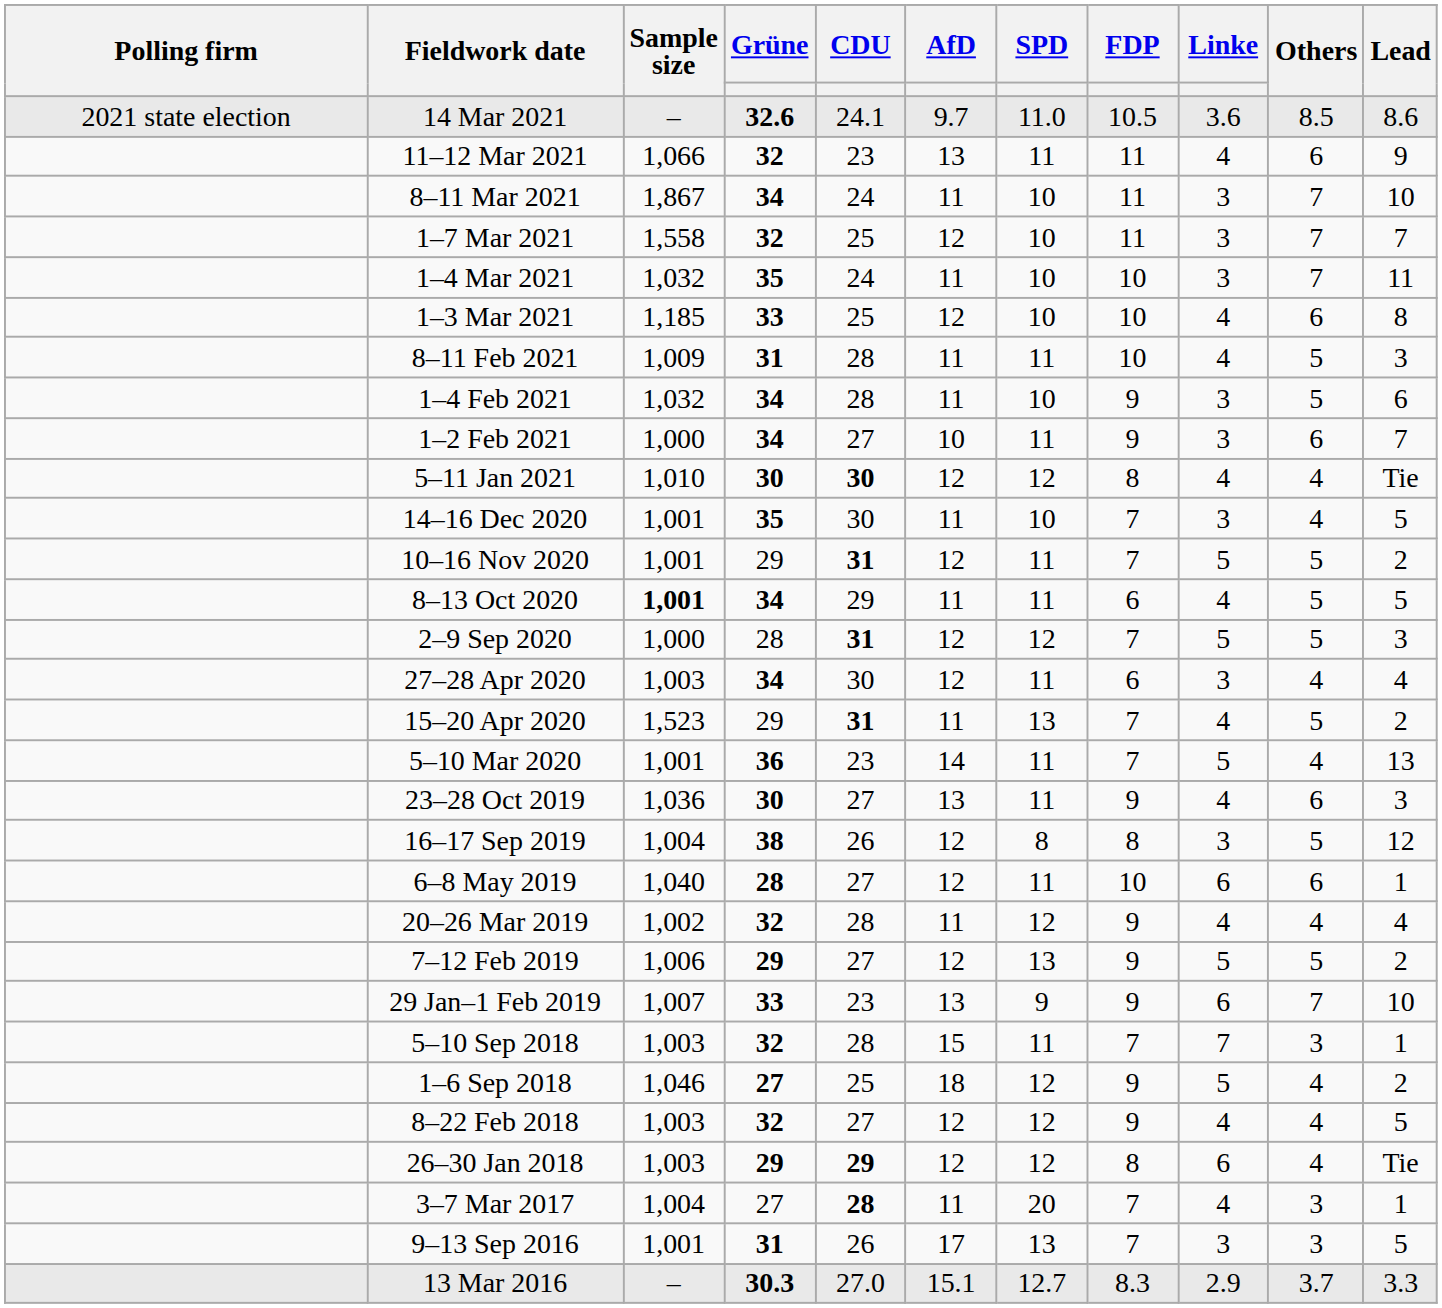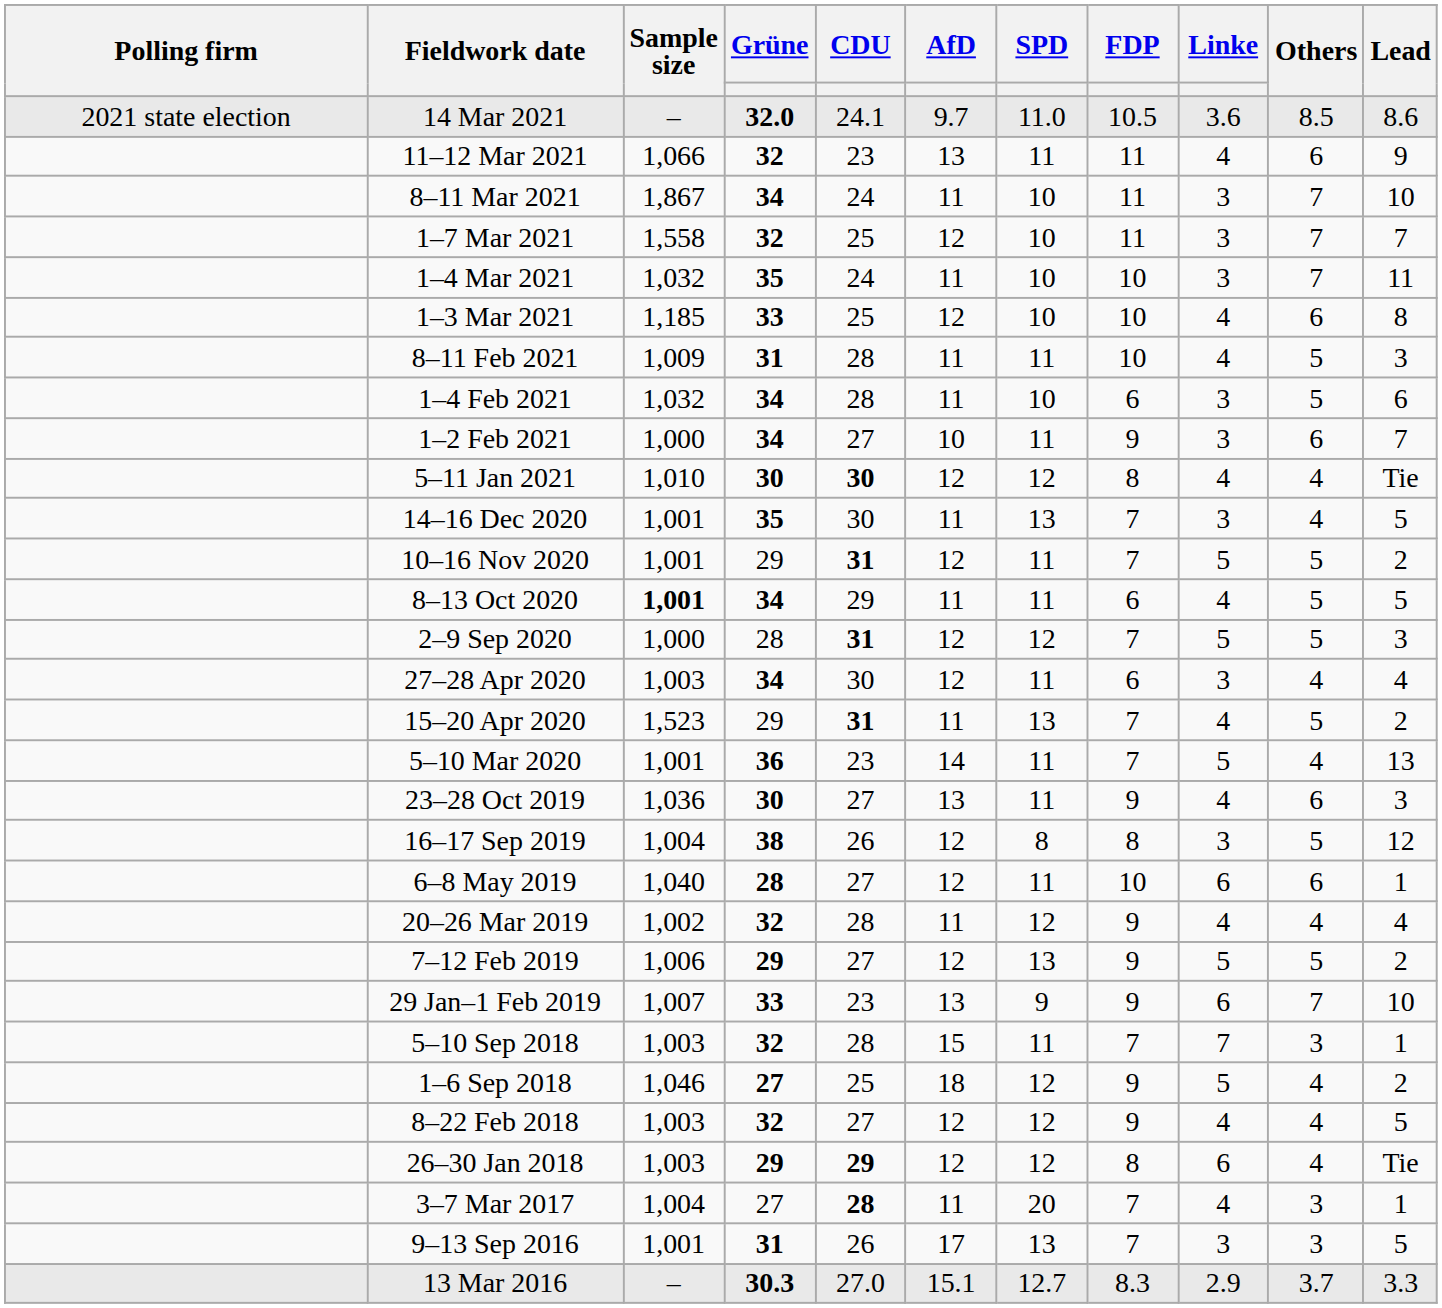(770, 116) 32.6 -> (770, 116) 32.0
(1132, 398) 9 -> (1132, 398) 6
(1042, 519) 10 -> (1042, 519) 13
